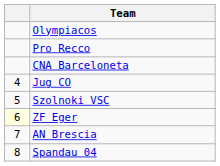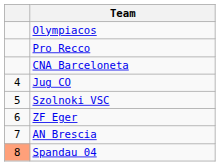(17, 117) lightyellow background -> (17, 117) no background
(17, 152) no background -> (17, 152) lightsalmon background
